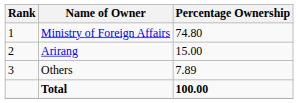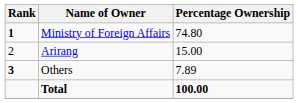(11, 32) normal -> (11, 32) bold
(11, 70) normal -> (11, 70) bold
